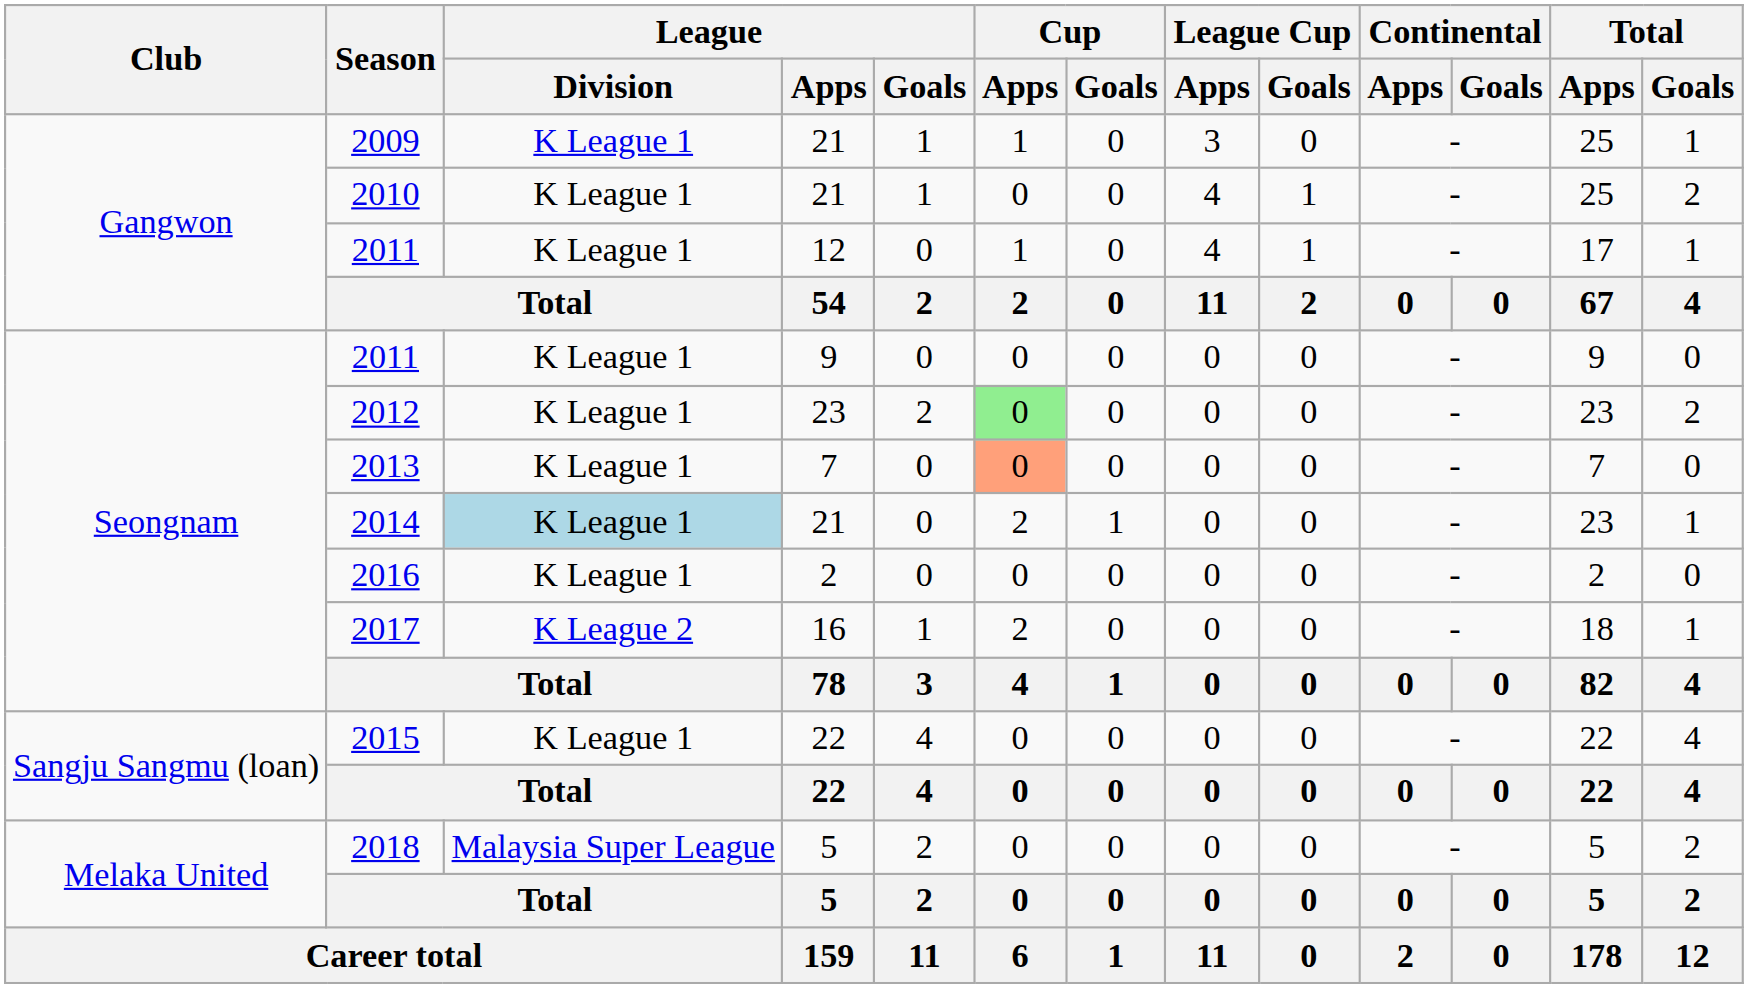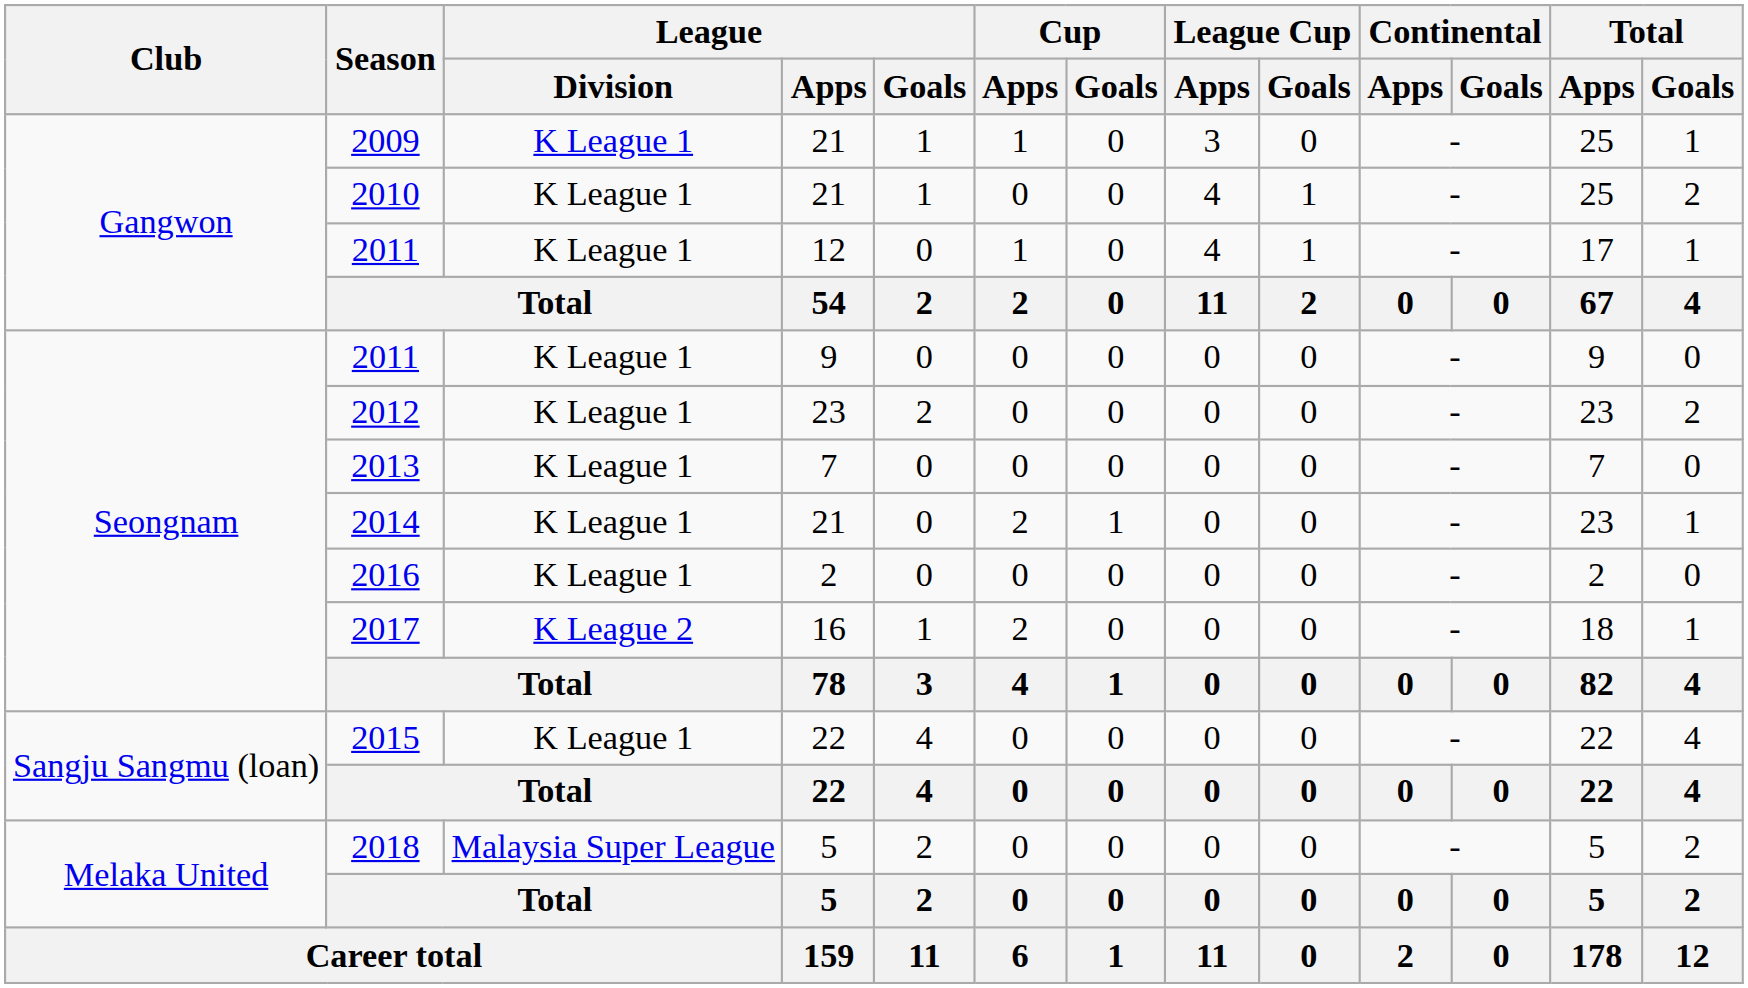(1020, 411) lightgreen background -> (1020, 411) no background
(1020, 466) lightsalmon background -> (1020, 466) no background
(613, 520) lightblue background -> (613, 520) no background
